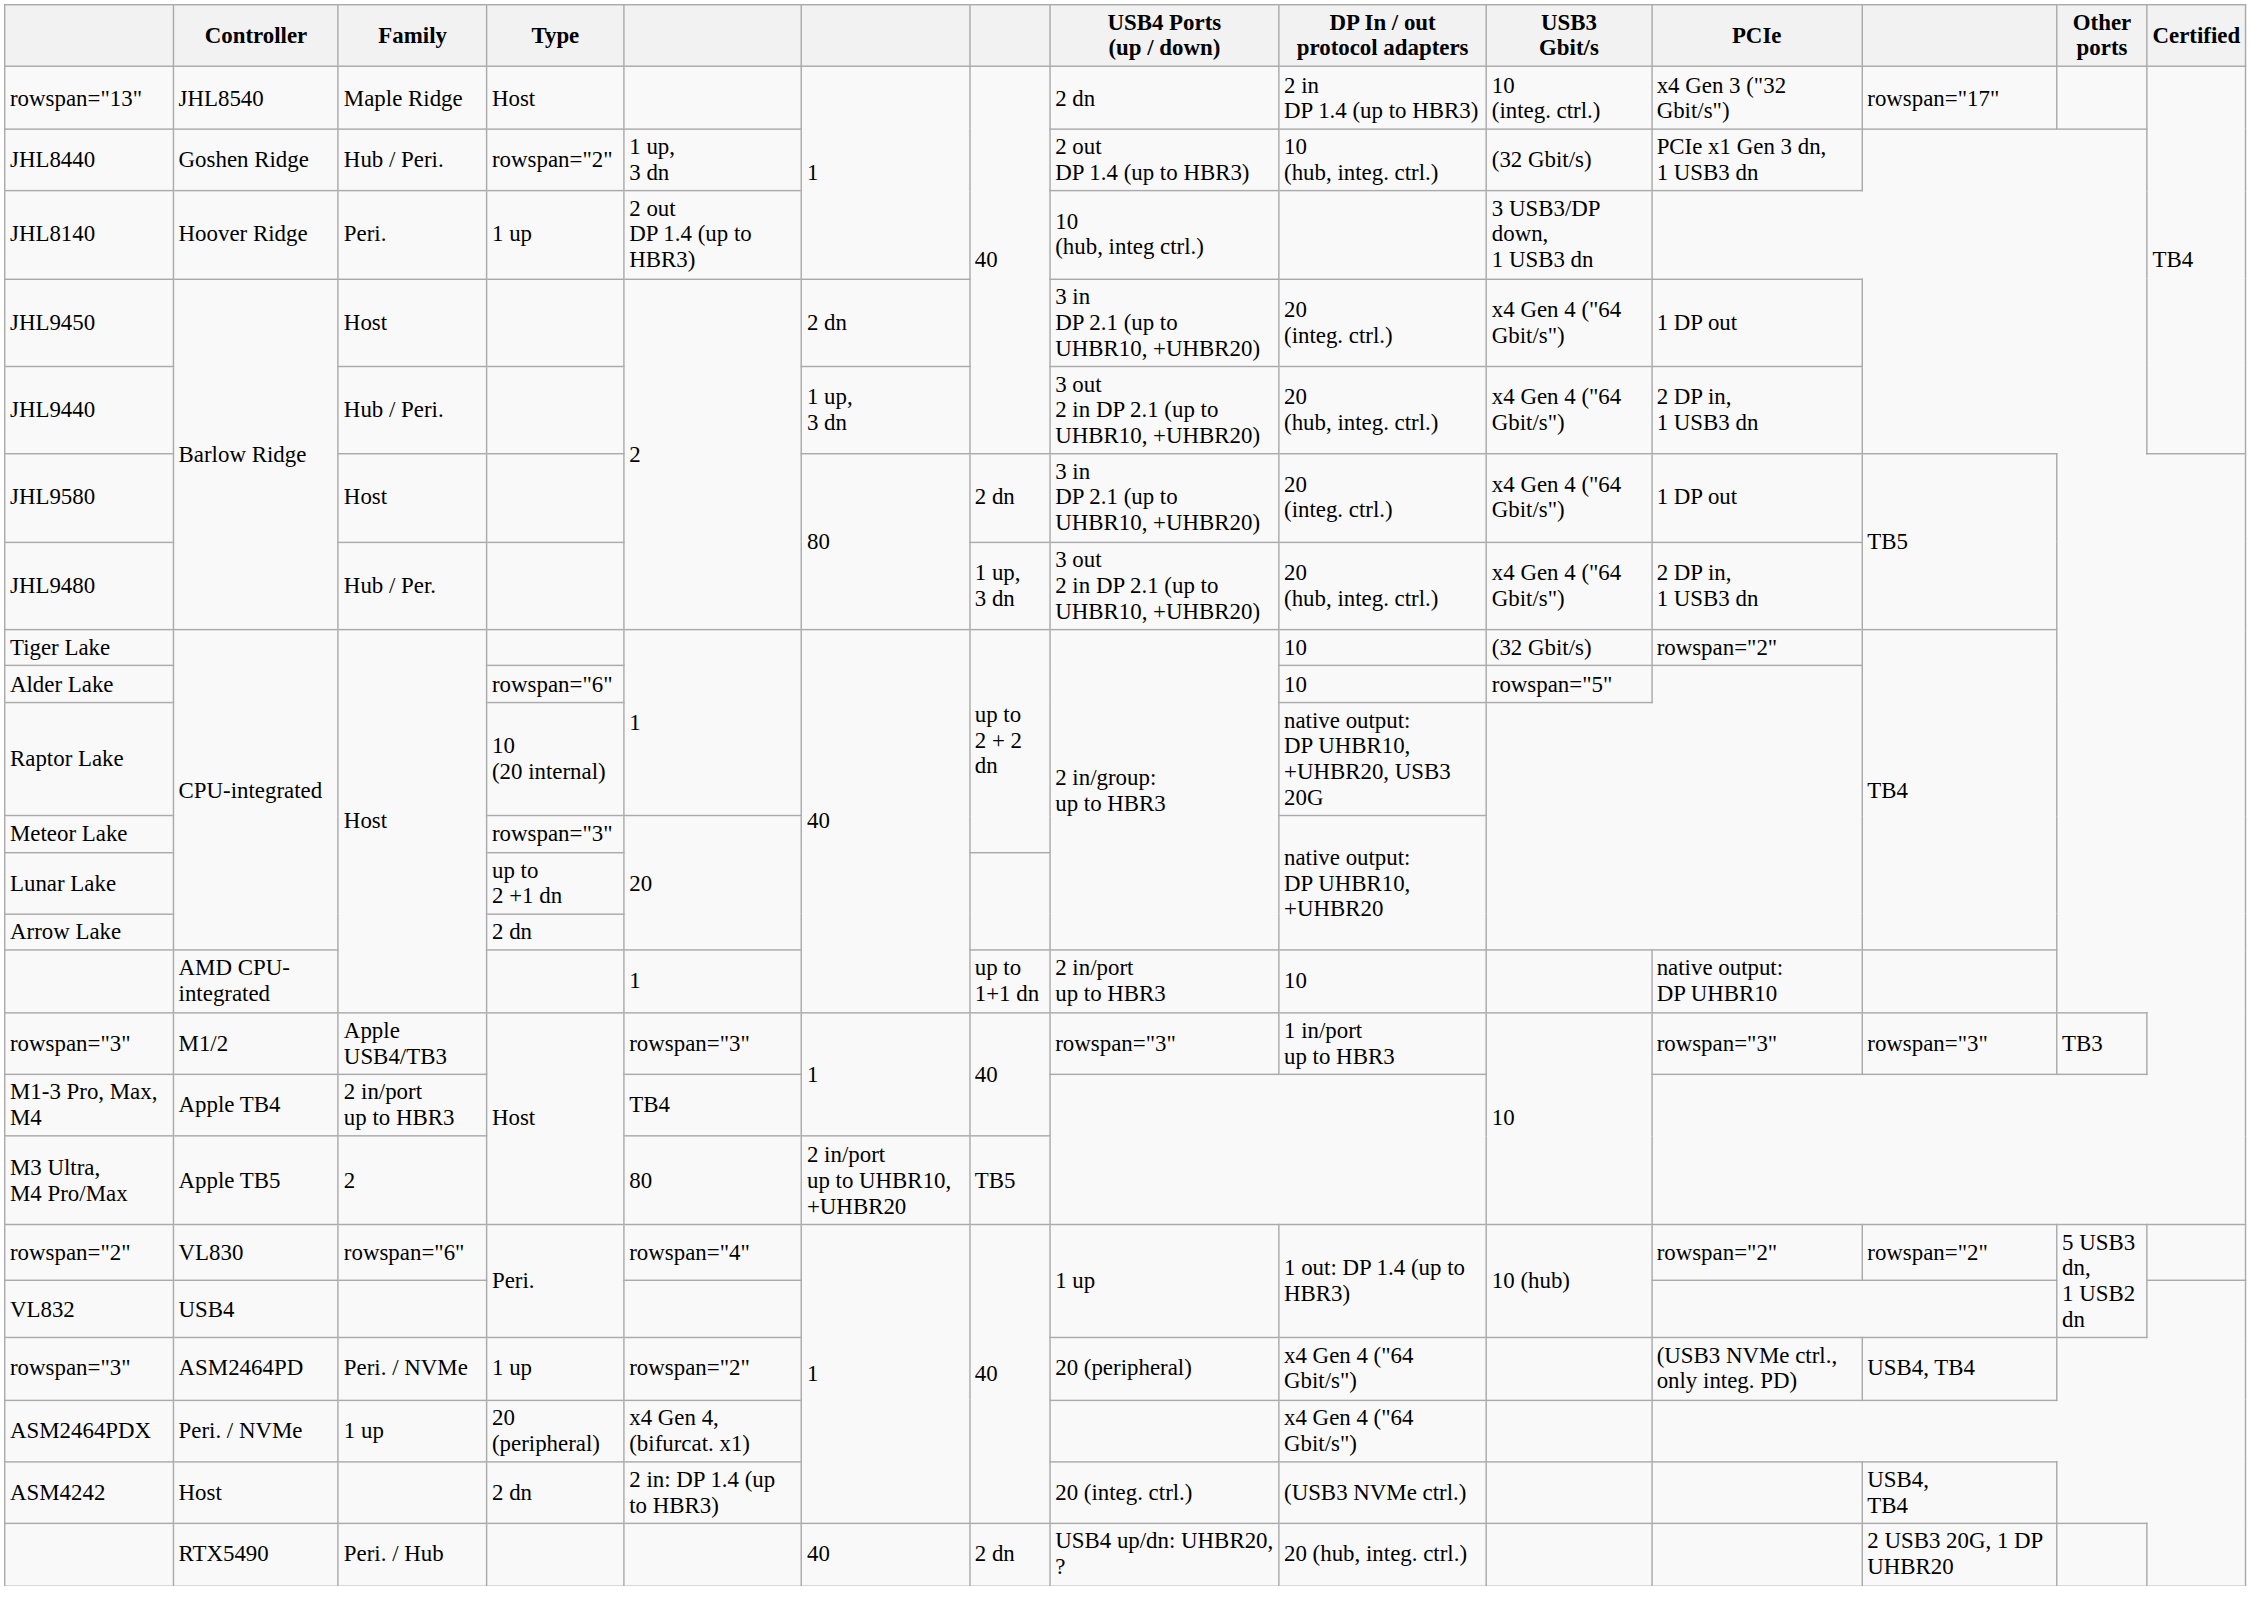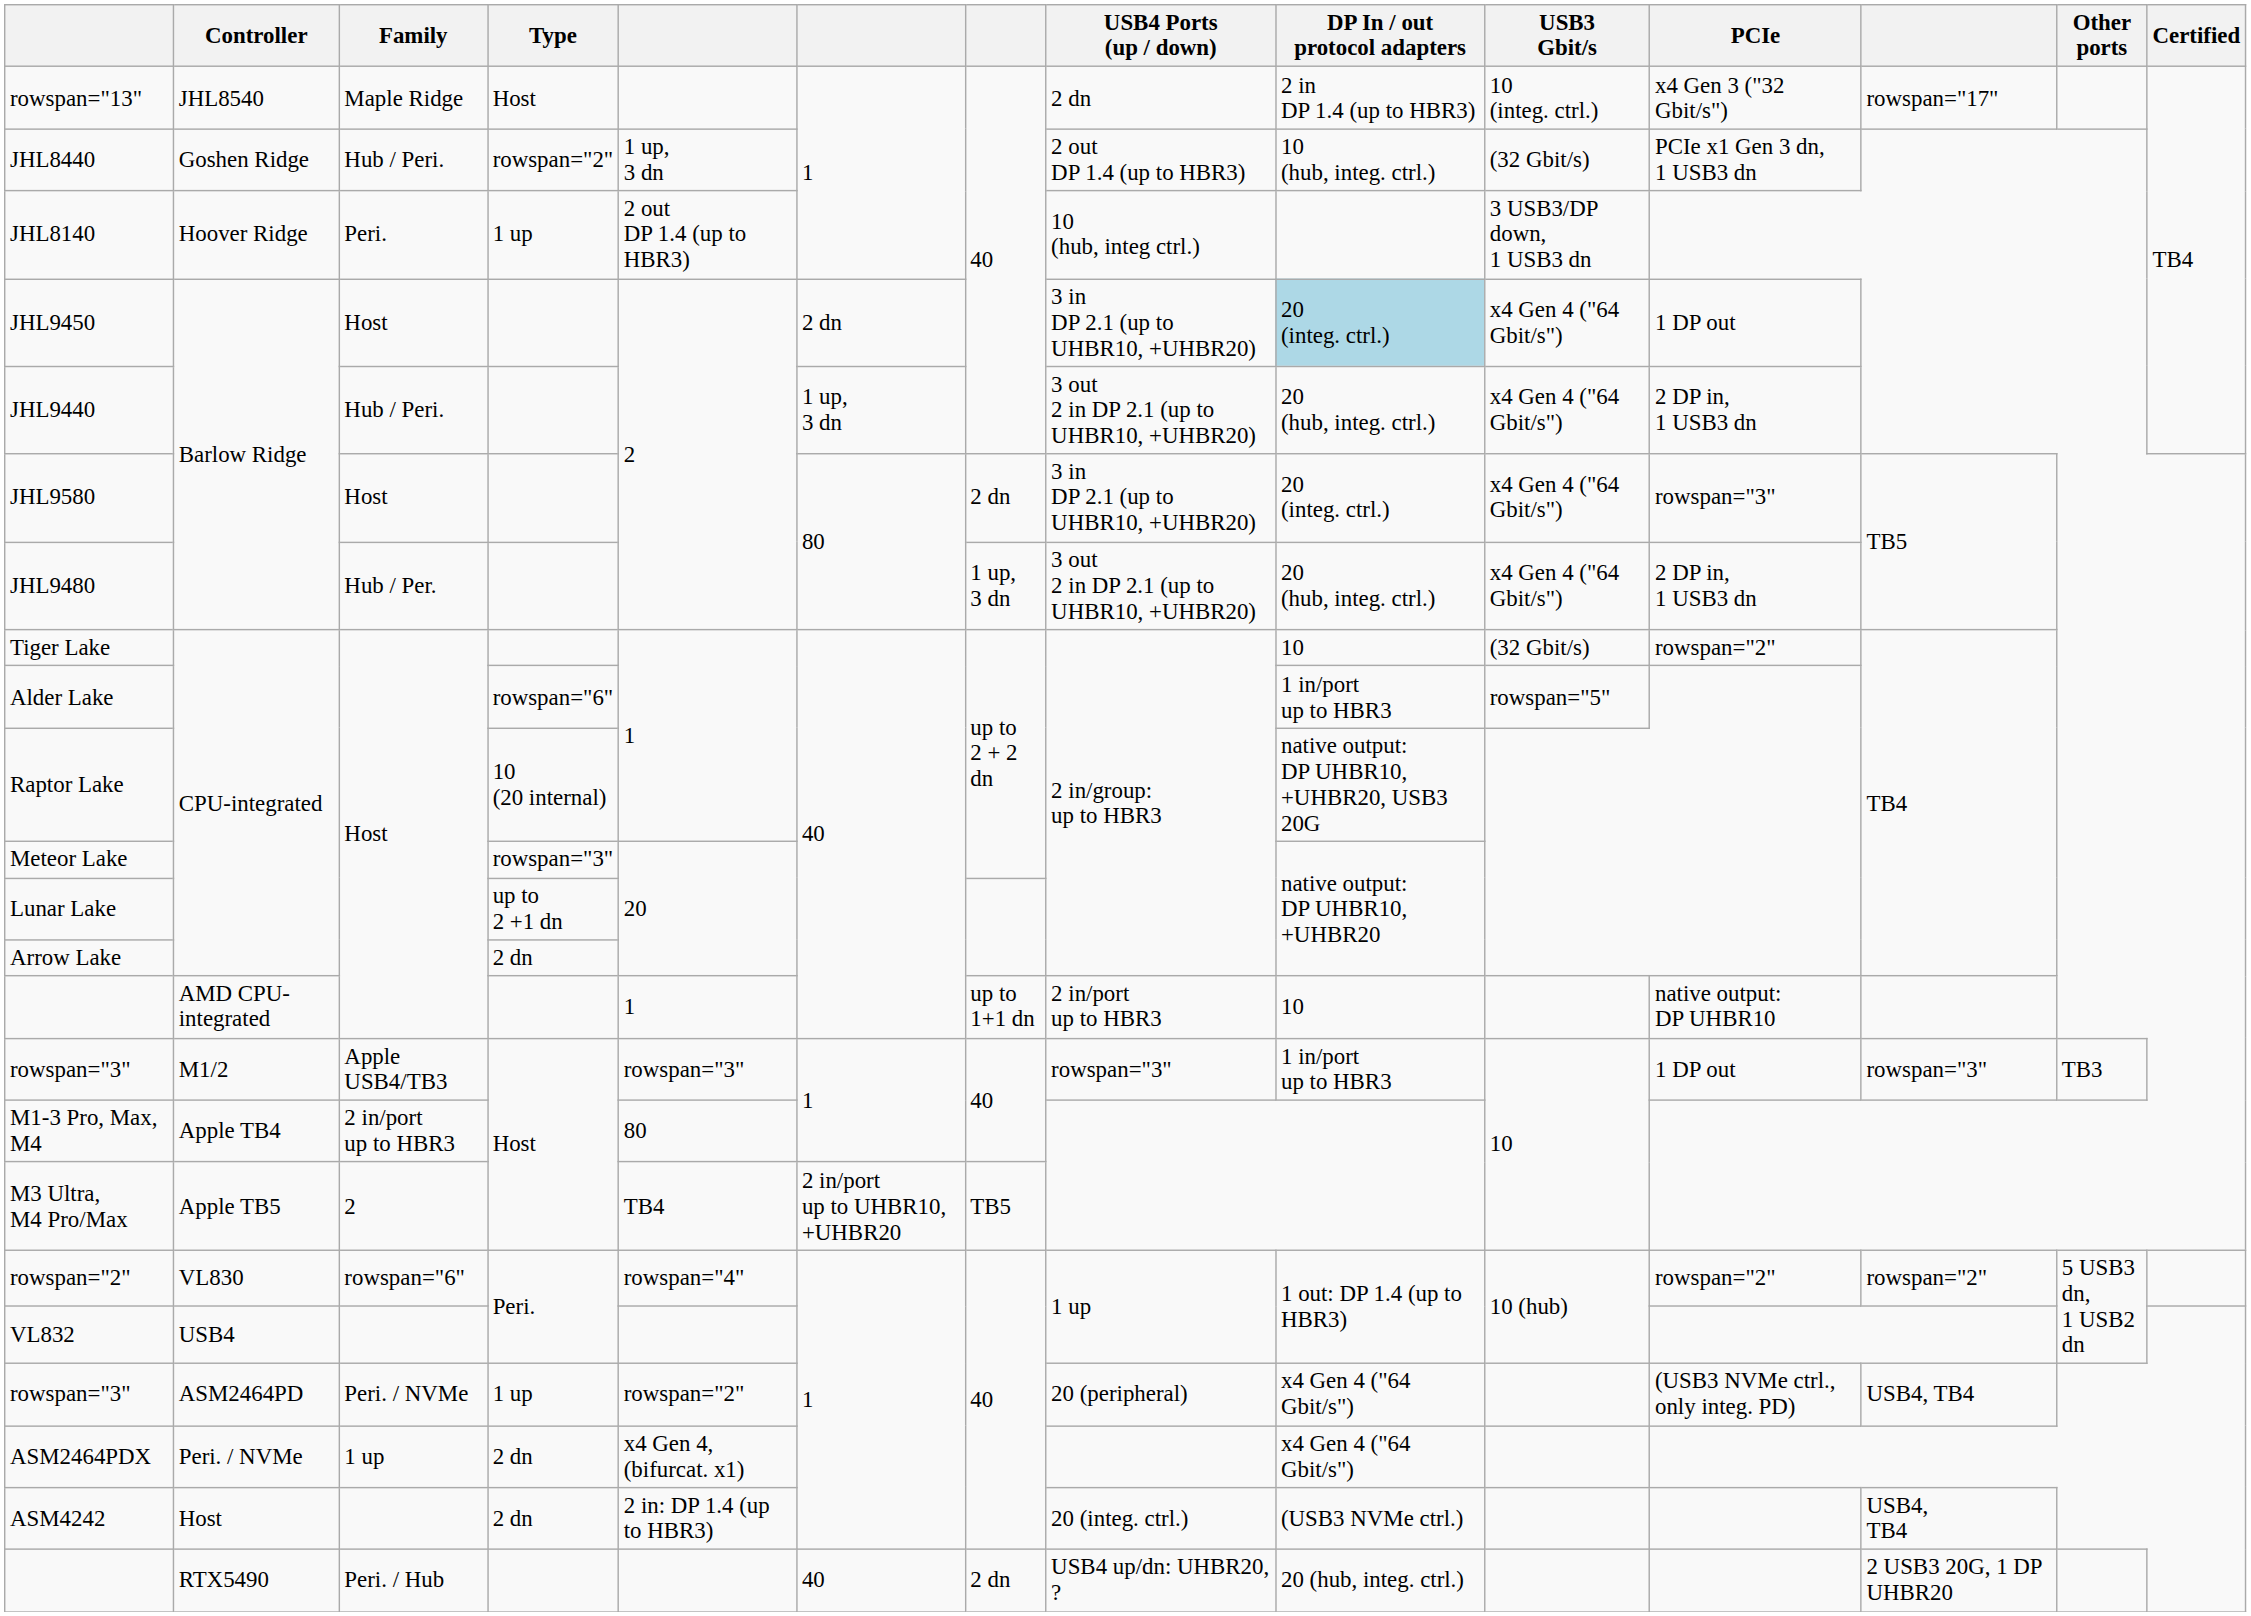(1338, 322) no background -> (1335, 322) lightblue background
(1697, 497) 1 DP out -> (1715, 497) rowspan="3"
(1295, 683) 10 -> (1336, 696) 1 in/port up to HBR3
(1717, 1043) rowspan="3" -> (1695, 1068) 1 DP out
(650, 1105) TB4 -> (635, 1130) 80
(641, 1180) 80 -> (644, 1205) TB4
(546, 1430) 20 (peripheral) -> (513, 1456) 2 dn
